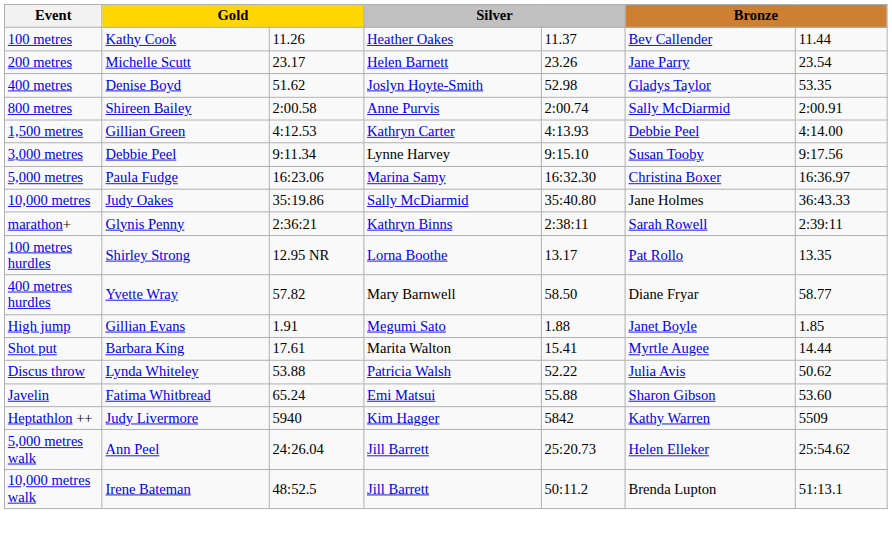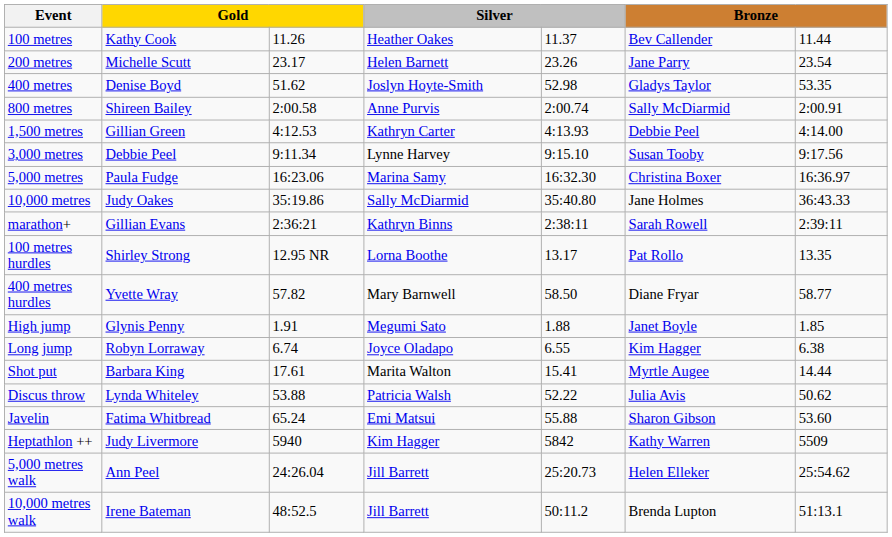(145, 223) Glynis Penny -> (145, 223) Gillian Evans
(145, 325) Gillian Evans -> (145, 325) Glynis Penny
+ row: (40, 348)
